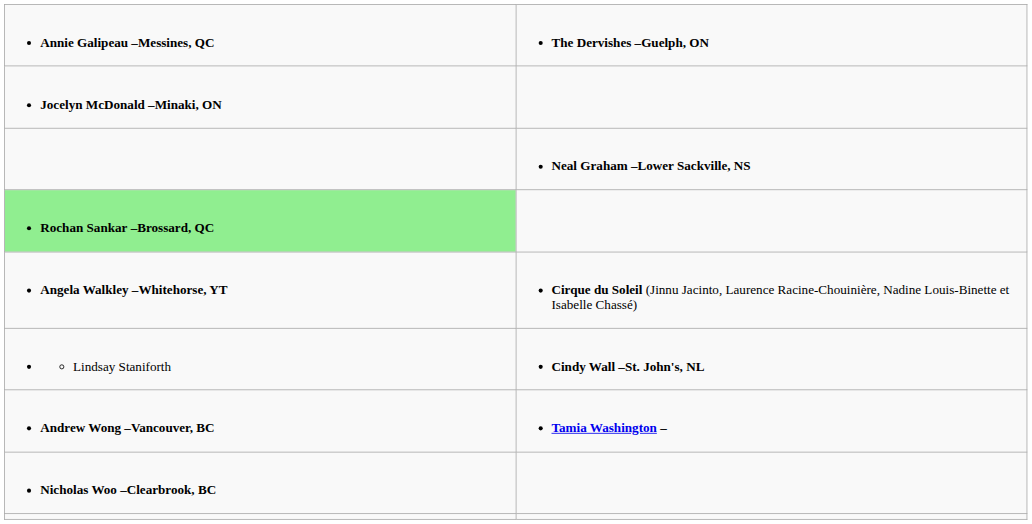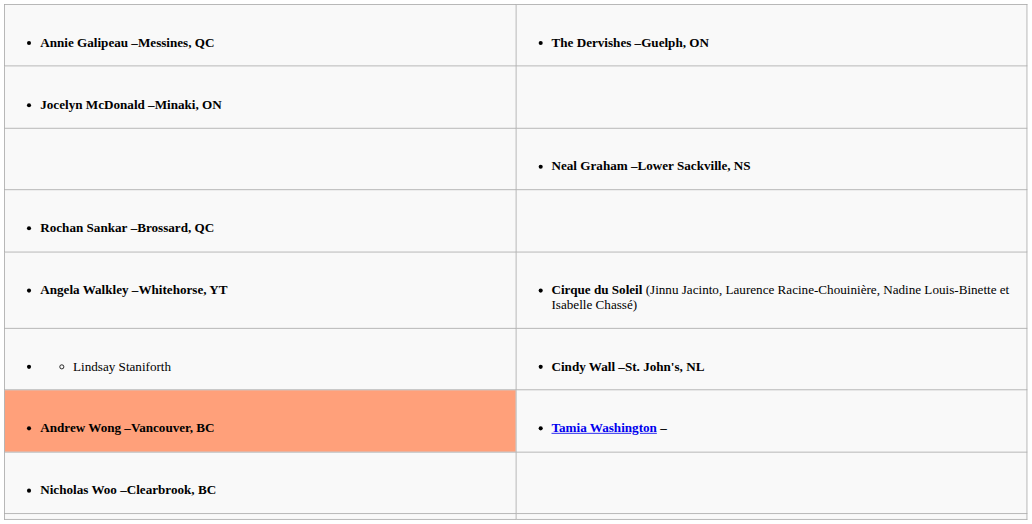(260, 228) lightgreen background -> (260, 228) no background
(260, 428) no background -> (260, 428) lightsalmon background
